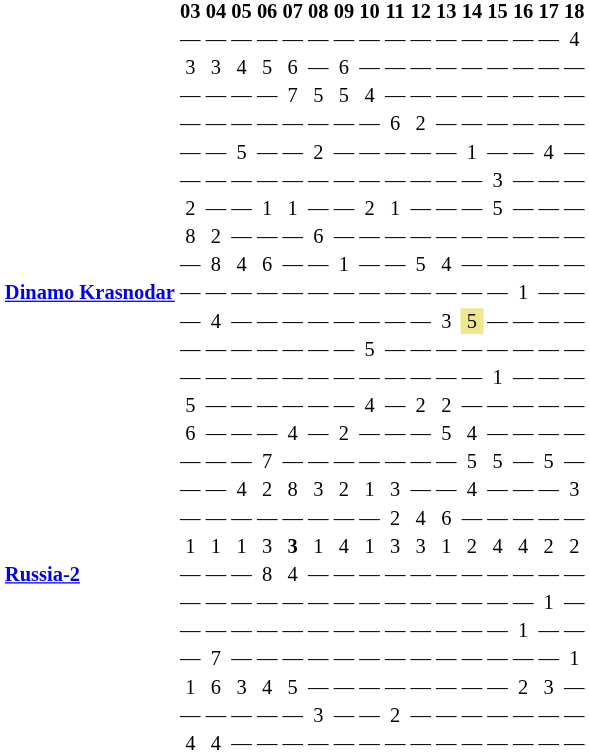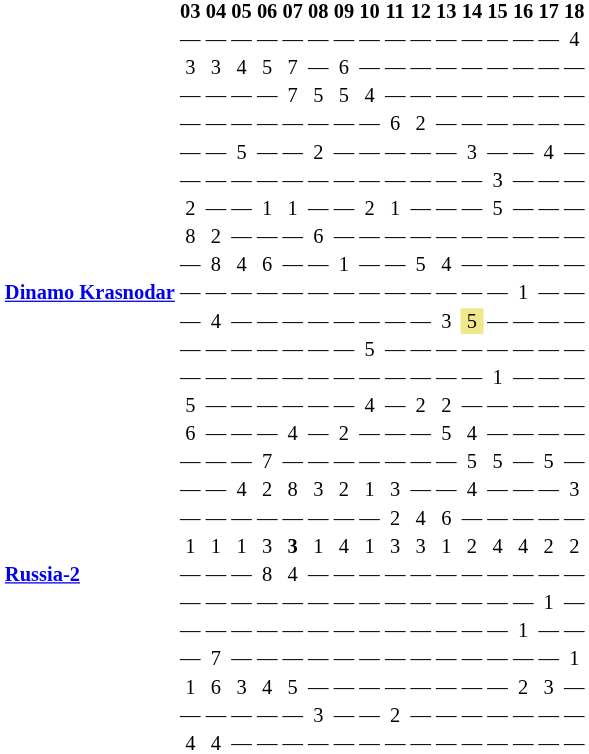(293, 67) 6 -> (293, 67) 7
(472, 152) 1 -> (472, 152) 3
